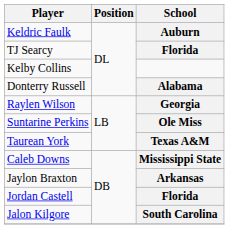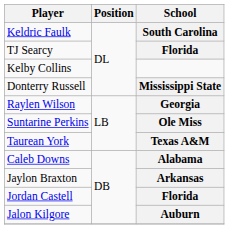(180, 31) Auburn -> (180, 31) South Carolina
(180, 86) Alabama -> (180, 86) Mississippi State
(180, 159) Mississippi State -> (180, 159) Alabama
(180, 214) South Carolina -> (180, 214) Auburn
